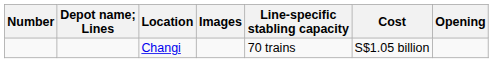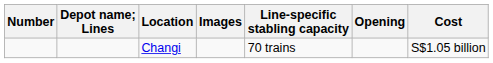columns swapped: (392, 21) <-> (460, 21)
